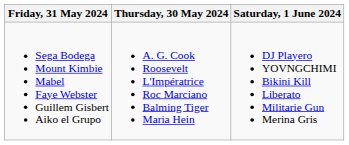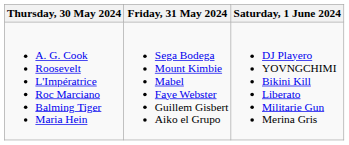columns swapped: (171, 13) <-> (58, 13)
